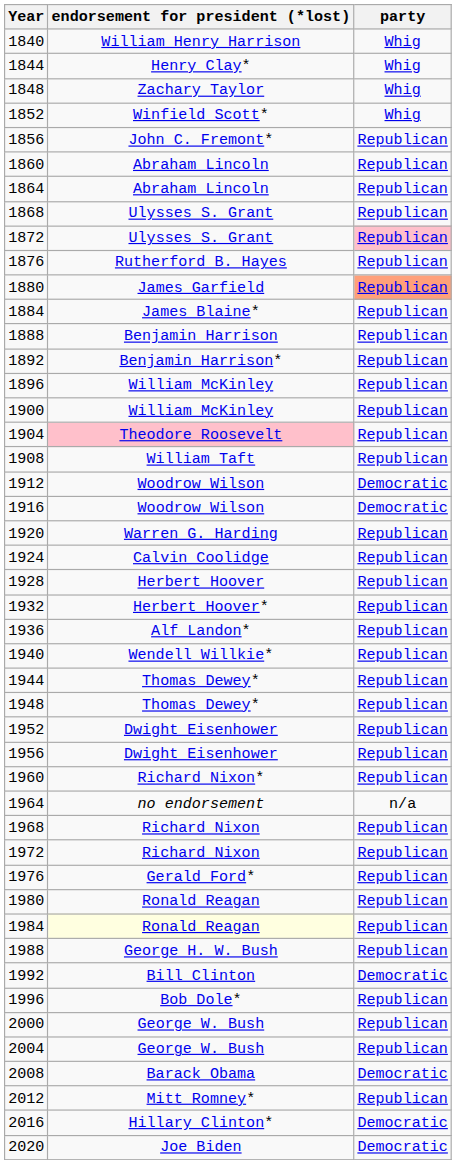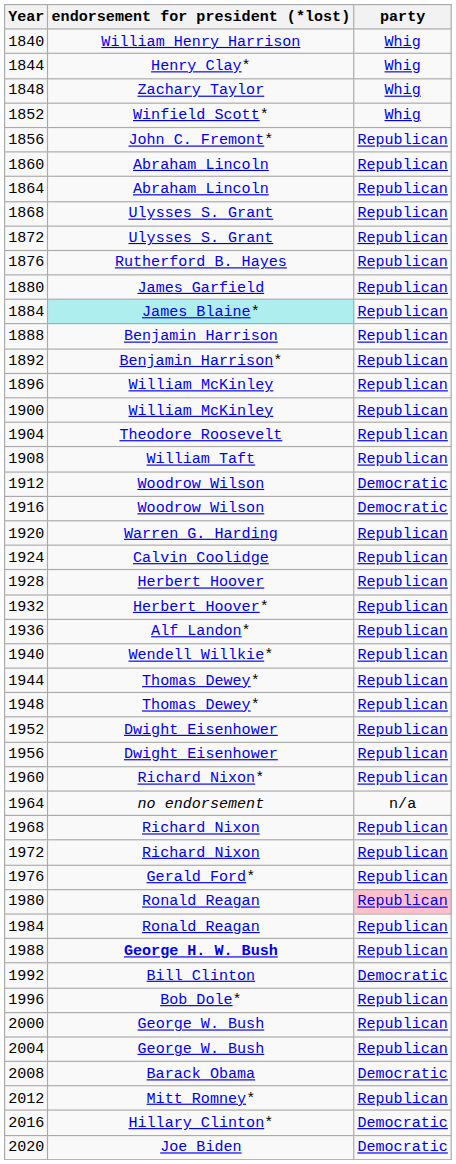(403, 238) pink background -> (403, 238) no background
(403, 287) lightsalmon background -> (403, 287) no background
(201, 312) no background -> (201, 312) paleturquoise background
(201, 435) pink background -> (201, 435) no background
(403, 902) no background -> (403, 902) pink background
(201, 926) lightyellow background -> (201, 926) no background
(201, 951) normal -> (201, 951) bold
